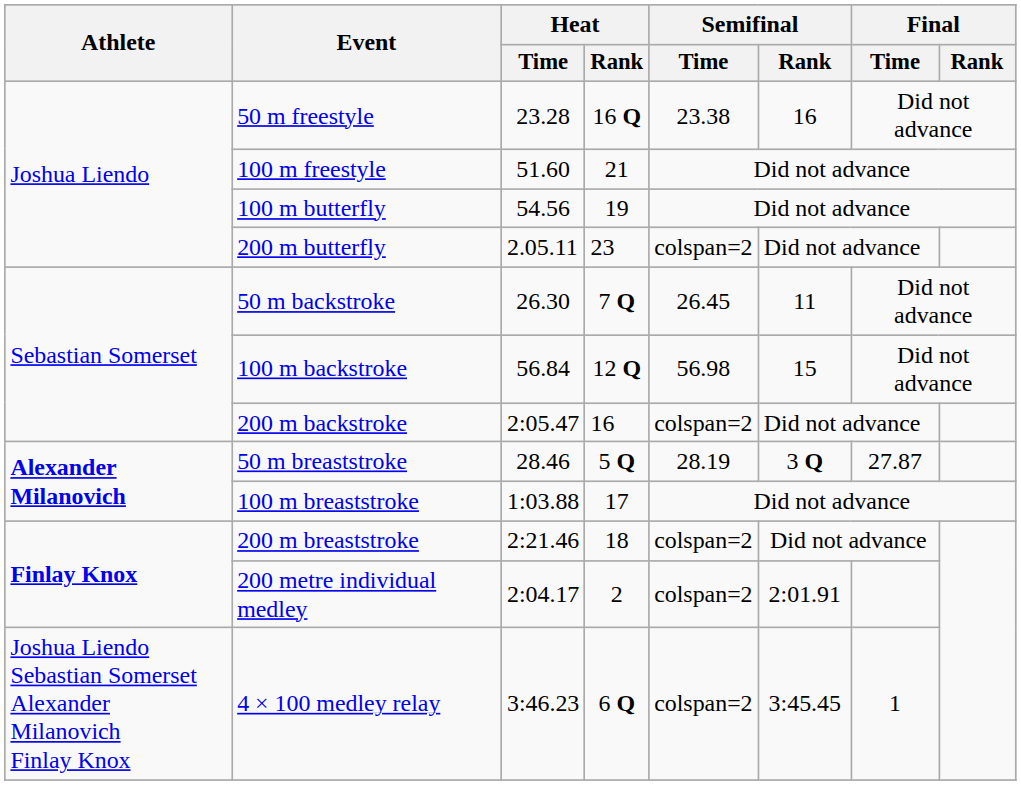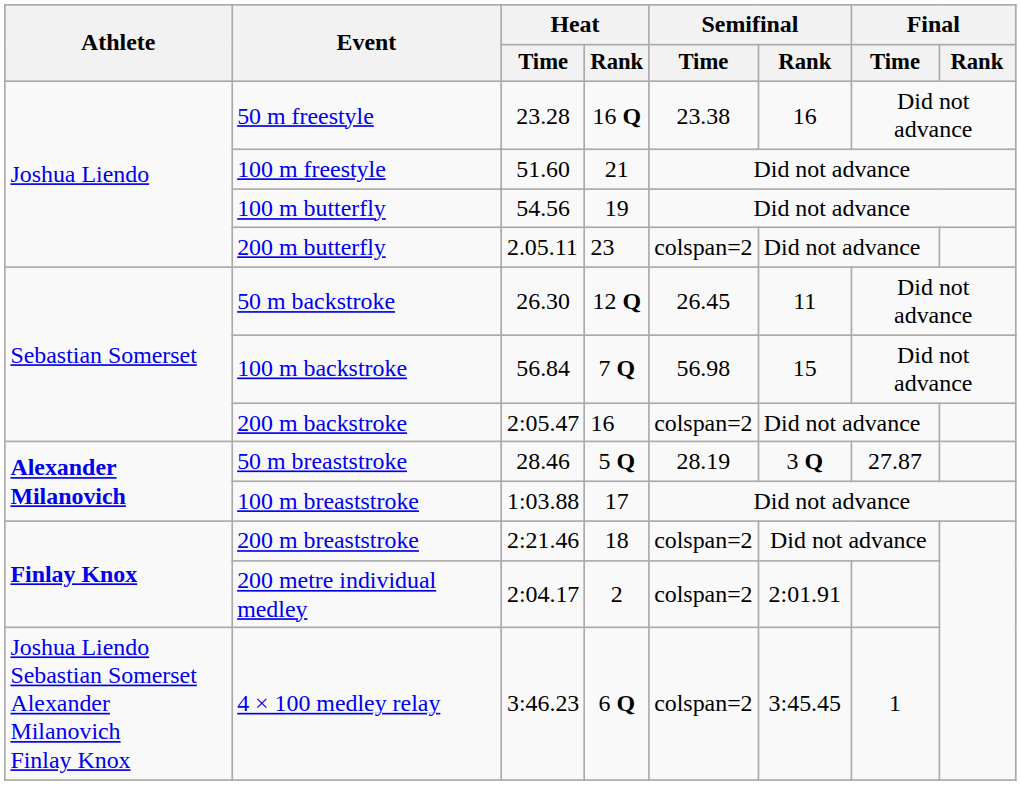(617, 301) 7 Q -> (617, 301) 12 Q
(617, 369) 12 Q -> (617, 369) 7 Q
